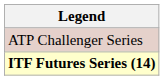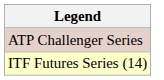(82, 63) bold -> (78, 63) normal
